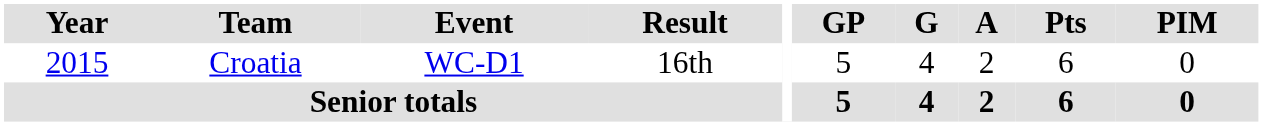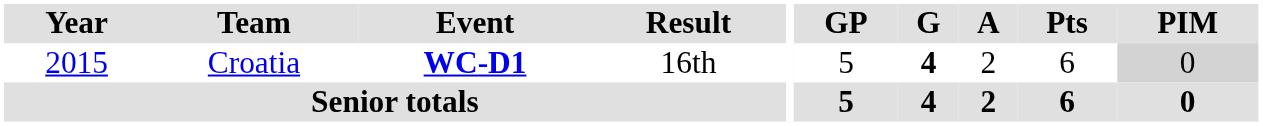(474, 62) normal -> (475, 62) bold
(926, 62) normal -> (929, 62) bold
(1187, 62) no background -> (1188, 62) lightgrey background
